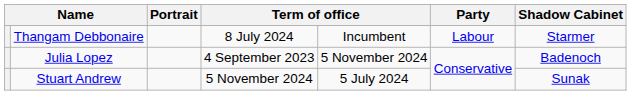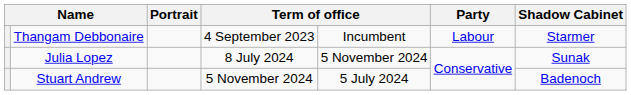(259, 36) 8 July 2024 -> (259, 36) 4 September 2023
(259, 57) 4 September 2023 -> (259, 57) 8 July 2024
(571, 57) Badenoch -> (571, 57) Sunak
(571, 79) Sunak -> (571, 79) Badenoch
